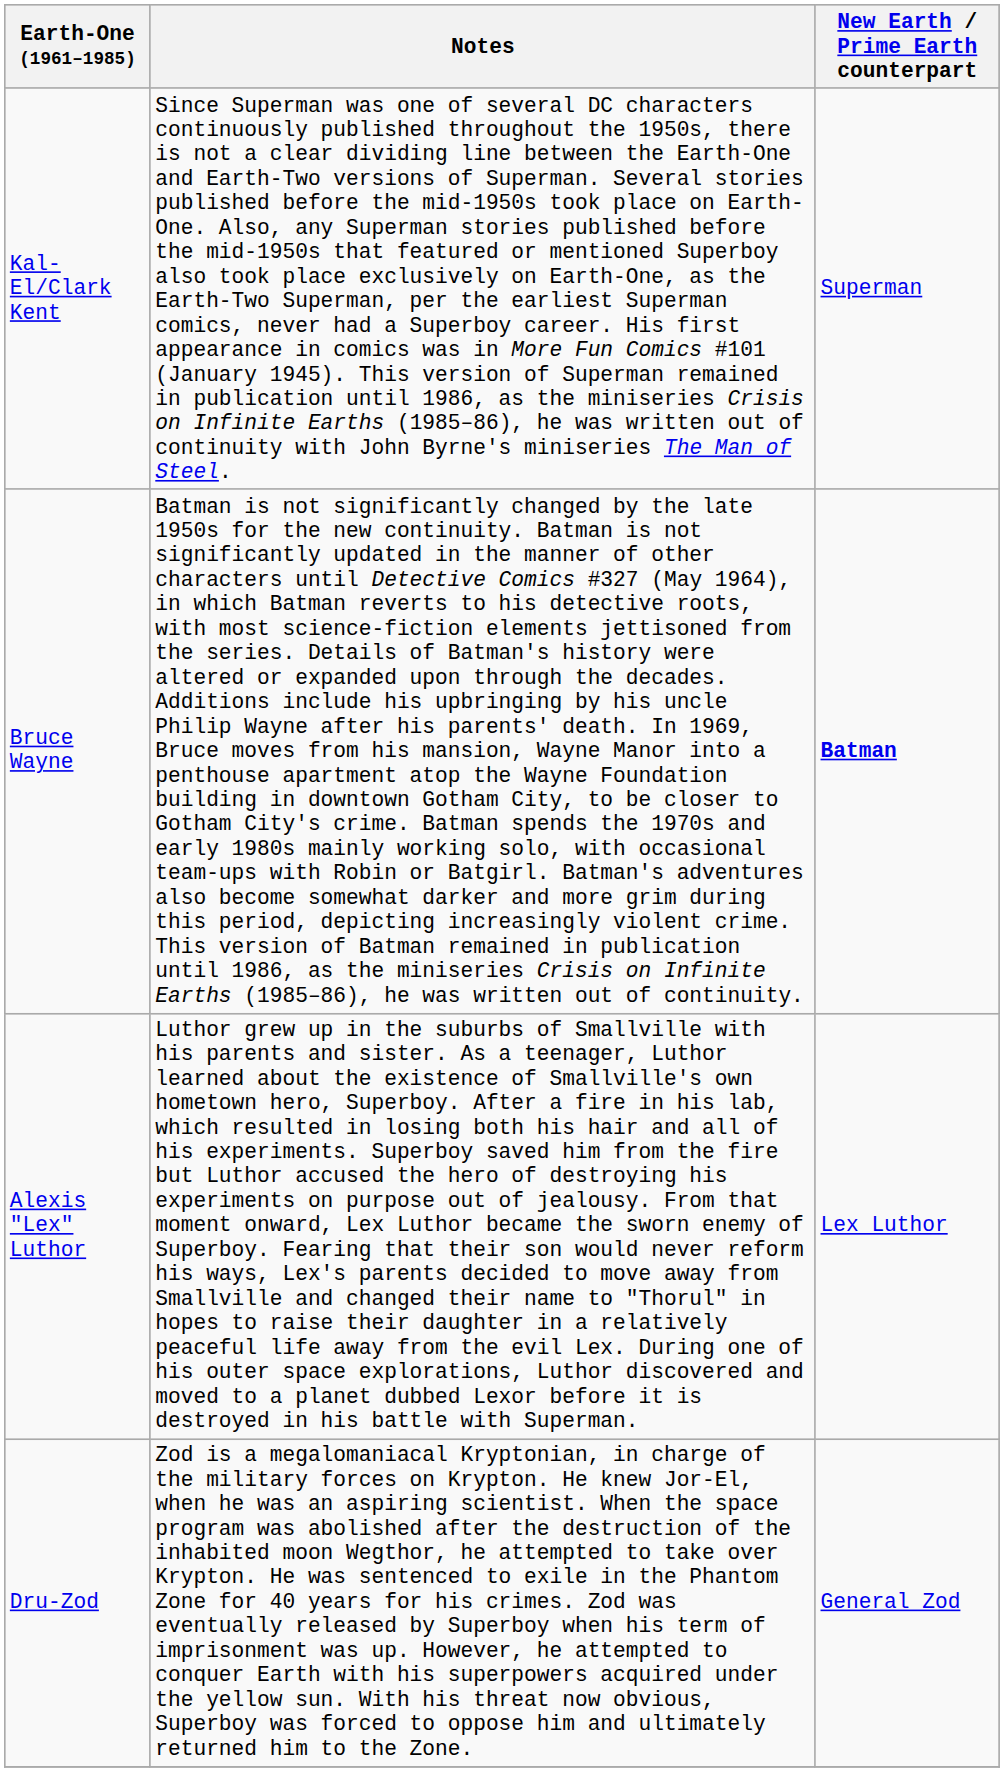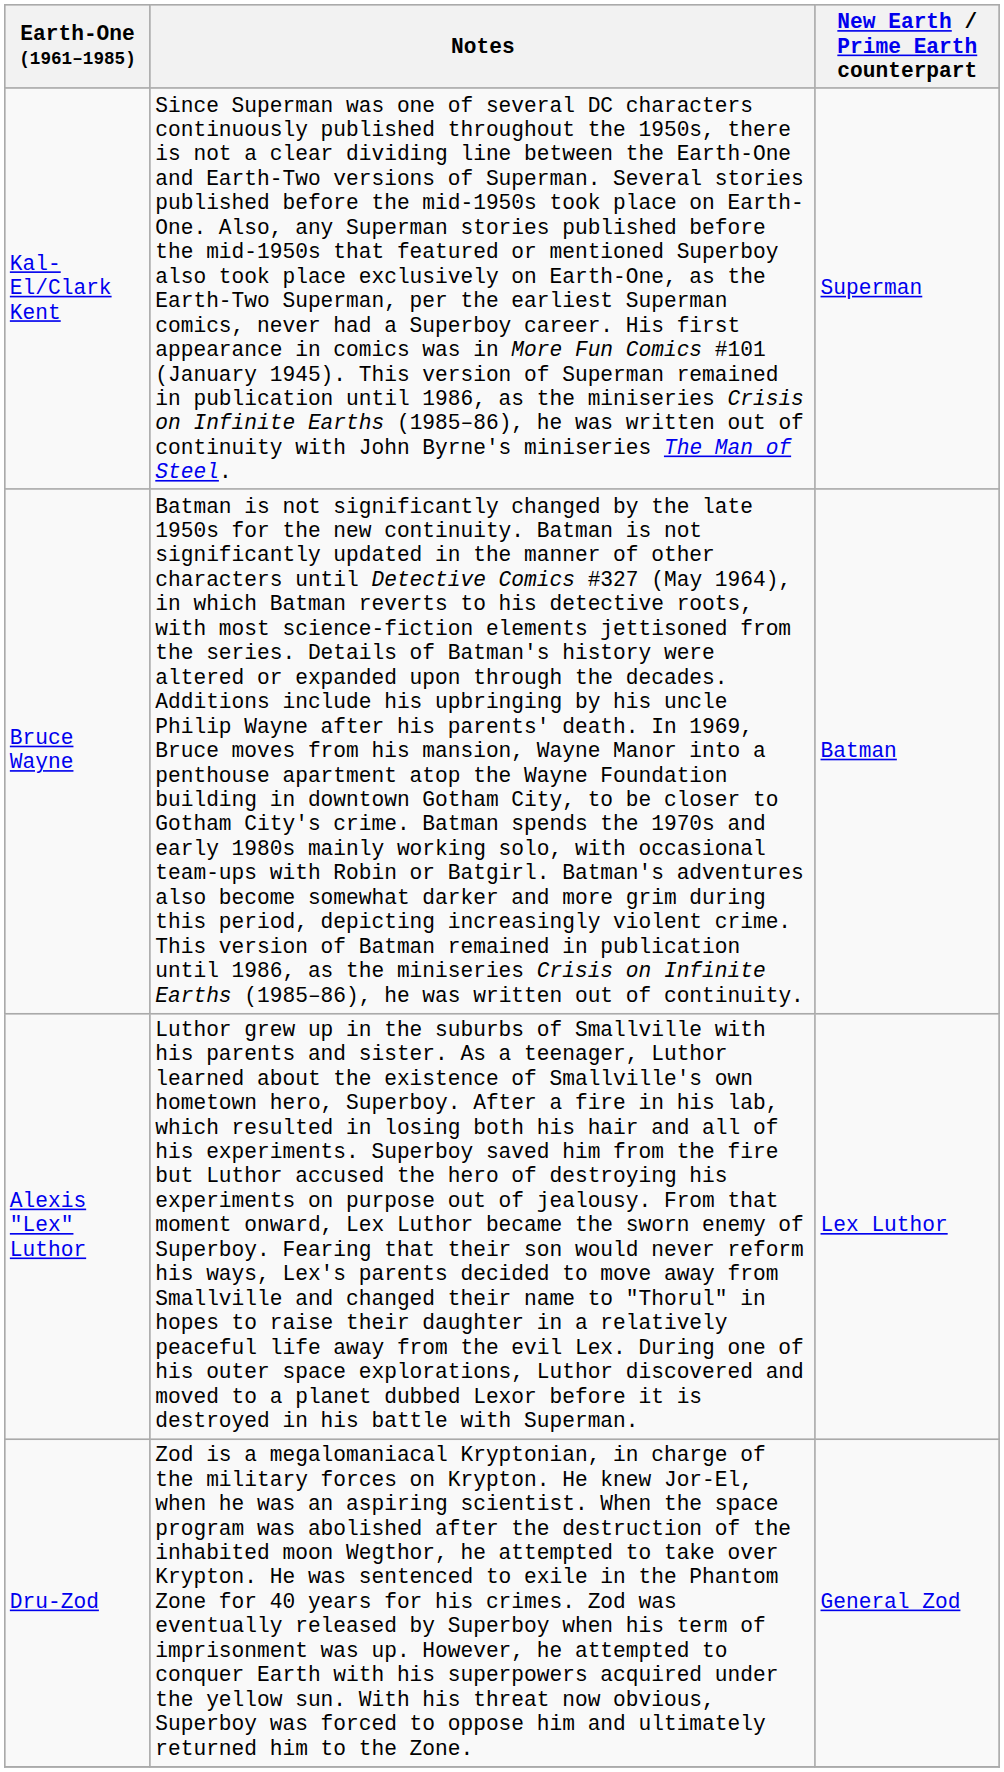(859, 751) bold -> (859, 751) normal
